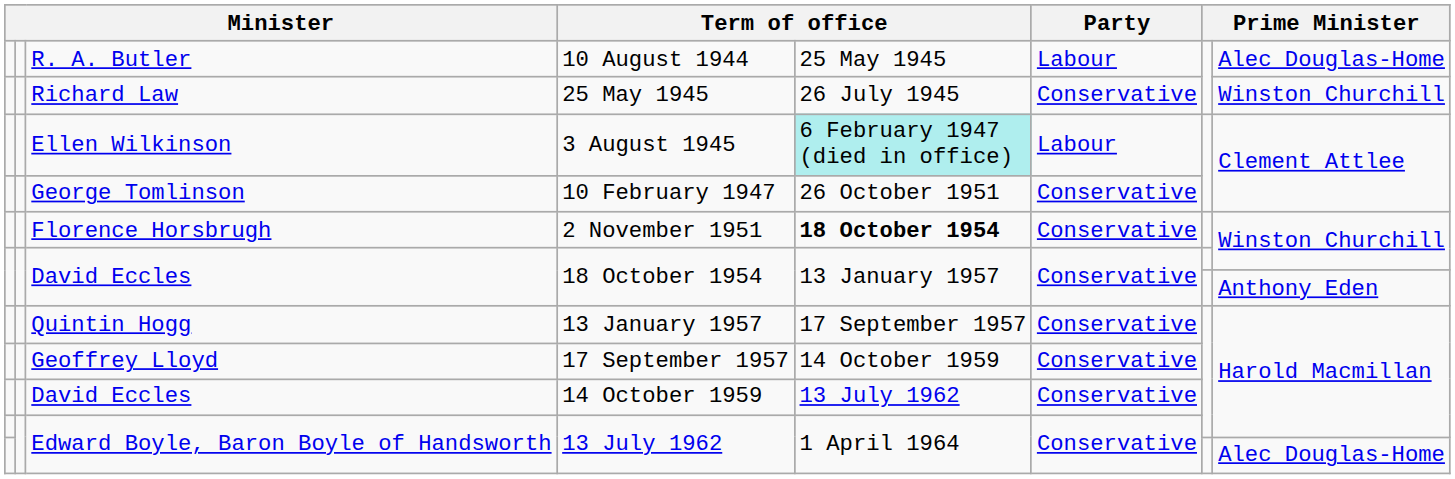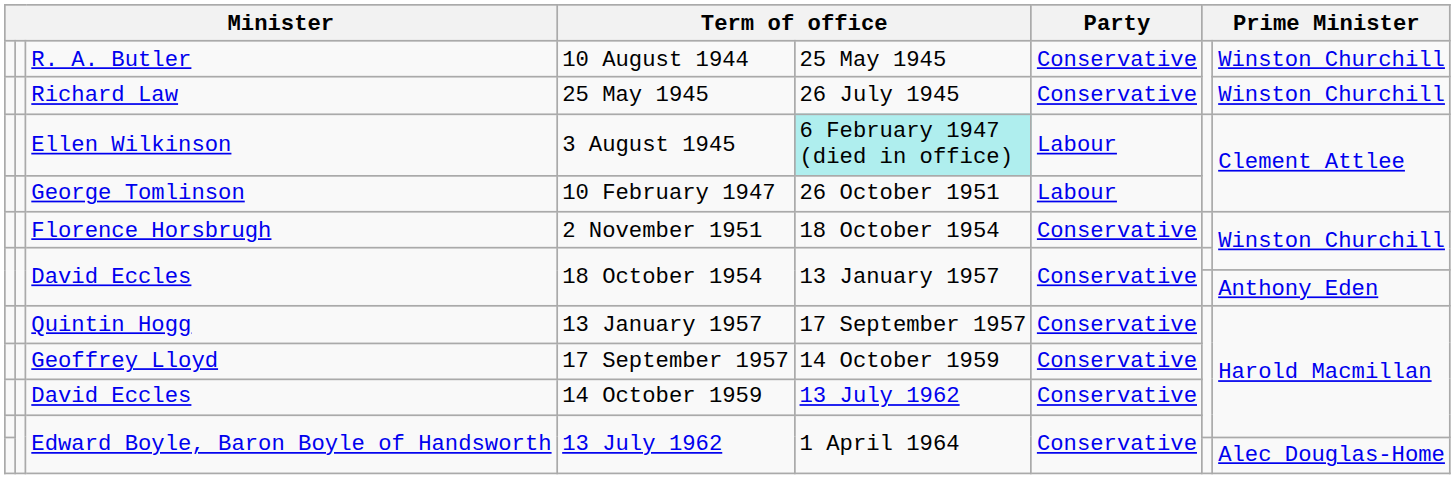(1077, 59) Labour -> (1117, 59) Conservative
(1332, 59) Alec Douglas-Home -> (1332, 59) Winston Churchill
(1117, 194) Conservative -> (1077, 194) Labour
(900, 230) bold -> (900, 230) normal
